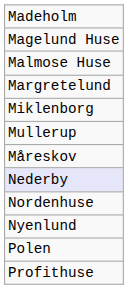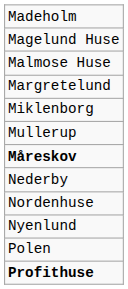(42, 156) normal -> (42, 156) bold
(38, 180) lavender background -> (38, 180) no background
(51, 273) normal -> (51, 273) bold
